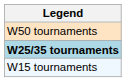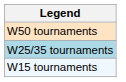(63, 49) bold -> (60, 49) normal
